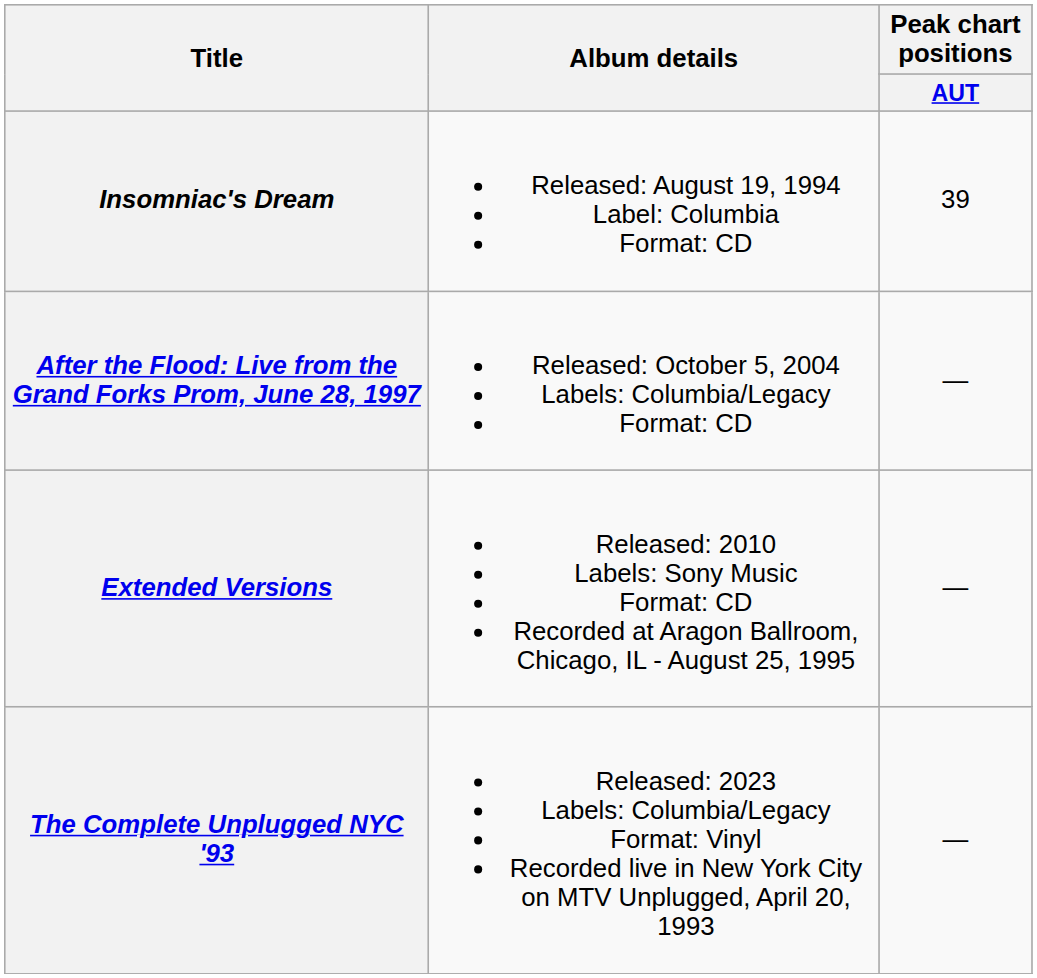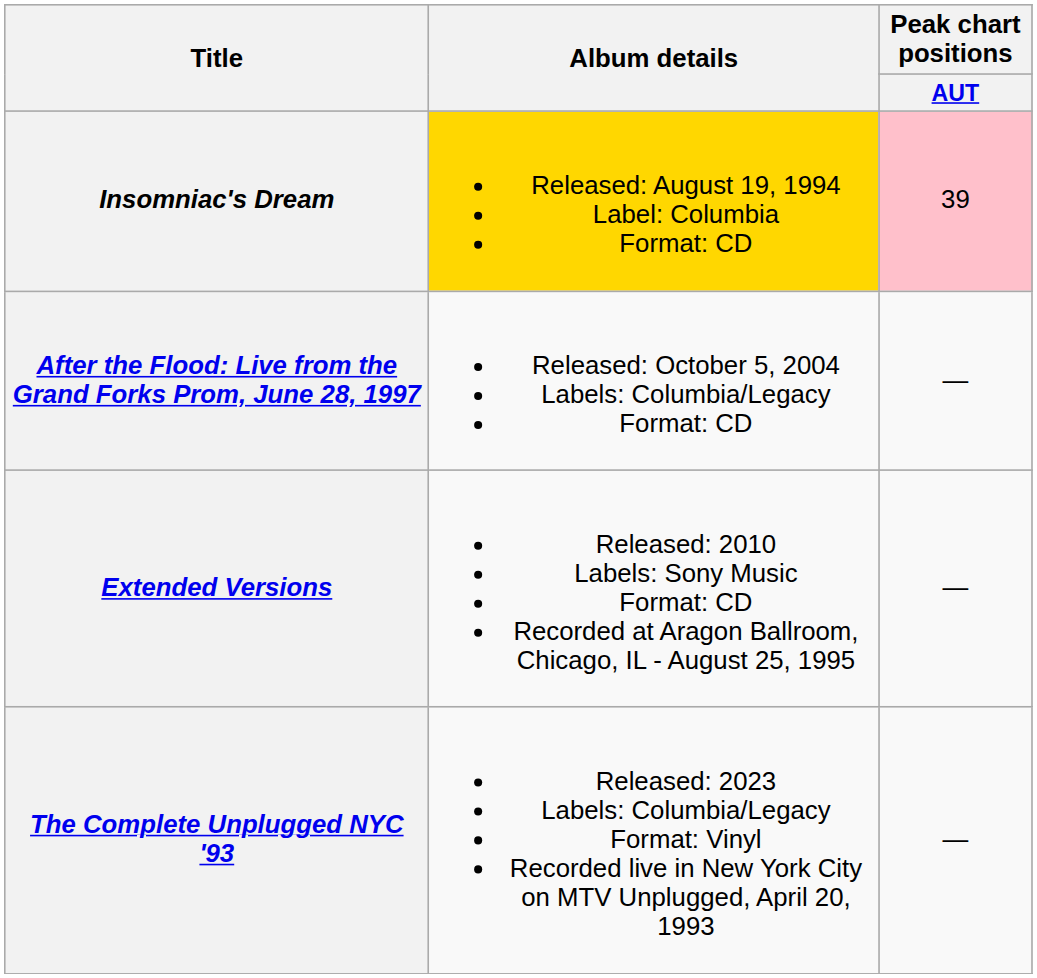(654, 215) no background -> (654, 215) gold background
(955, 200) no background -> (955, 200) pink background
